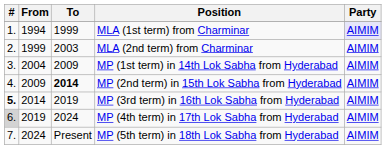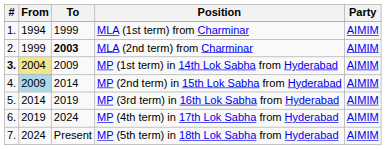(363, 30) lavender background -> (363, 30) no background
(66, 48) normal -> (66, 48) bold
(11, 65) normal -> (11, 65) bold
(33, 65) no background -> (33, 65) khaki background
(33, 83) no background -> (33, 83) lightblue background
(66, 83) bold -> (66, 83) normal
(11, 100) bold -> (11, 100) normal
(11, 118) lightgrey background -> (11, 118) no background
